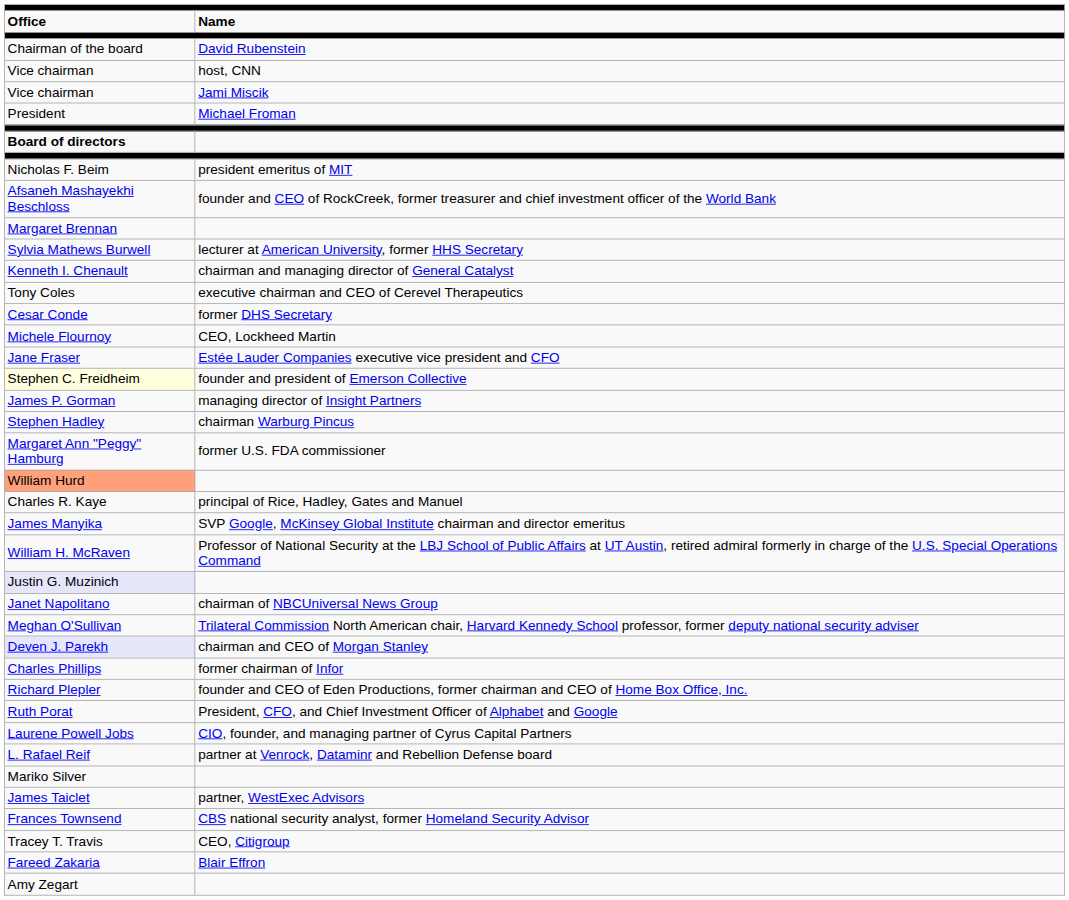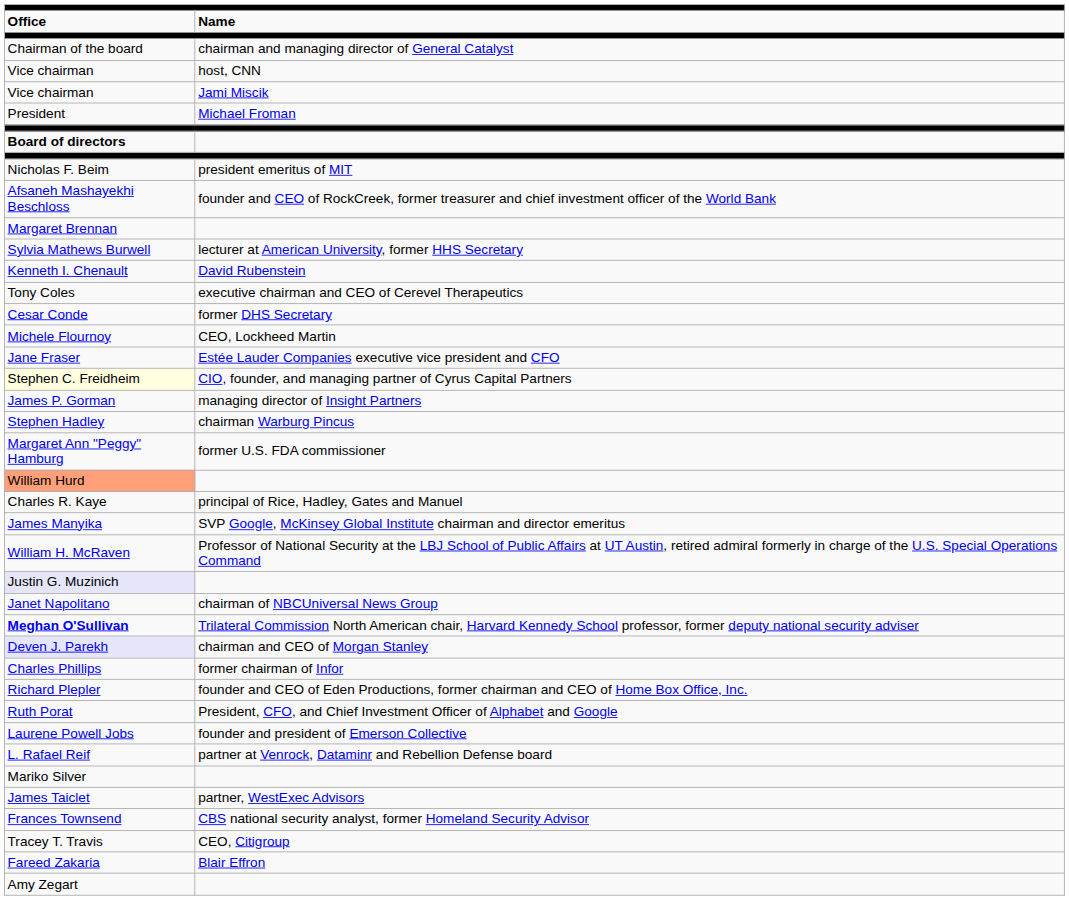(252, 49) David Rubenstein -> (356, 49) chairman and managing director of General Catalyst
(356, 271) chairman and managing director of General Catalyst -> (252, 271) David Rubenstein
(332, 379) founder and president of Emerson Collective -> (385, 379) CIO, founder, and managing partner of Cyrus Capital Partners
(64, 625) normal -> (68, 625) bold
(385, 733) CIO, founder, and managing partner of Cyrus Capital Partners -> (332, 733) founder and president of Emerson Collective
